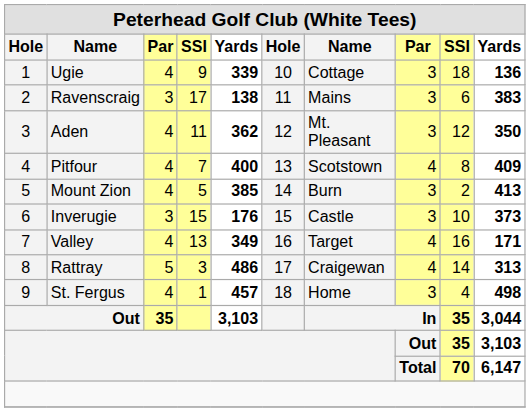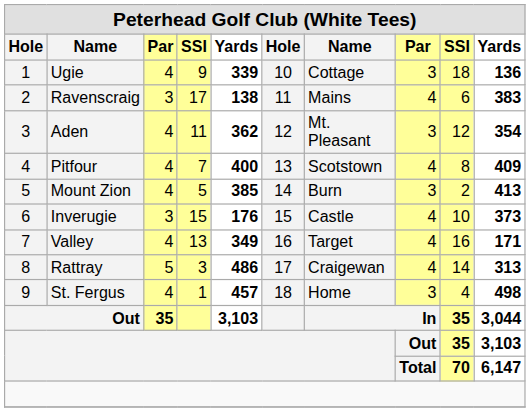(432, 97) 3 -> (432, 97) 4
(508, 132) 350 -> (508, 132) 354
(432, 216) 3 -> (432, 216) 4
